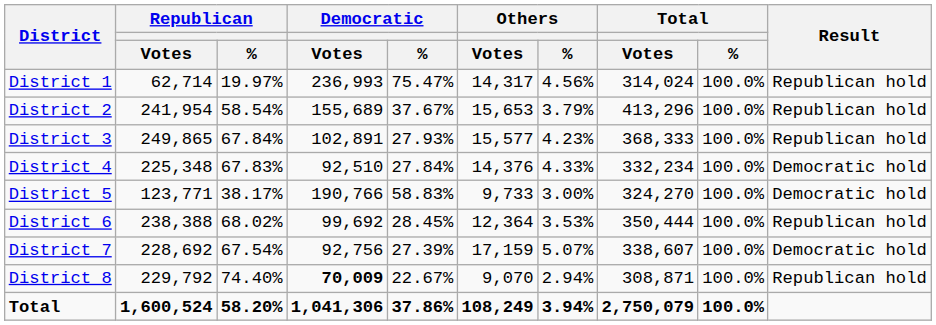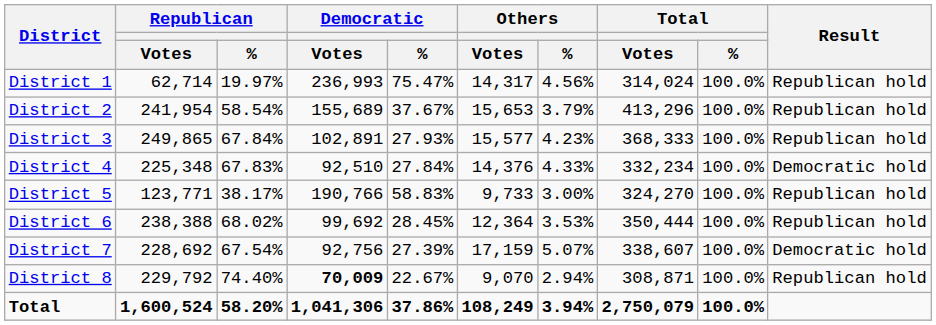(850, 195) Democratic hold -> (850, 195) Republican hold
